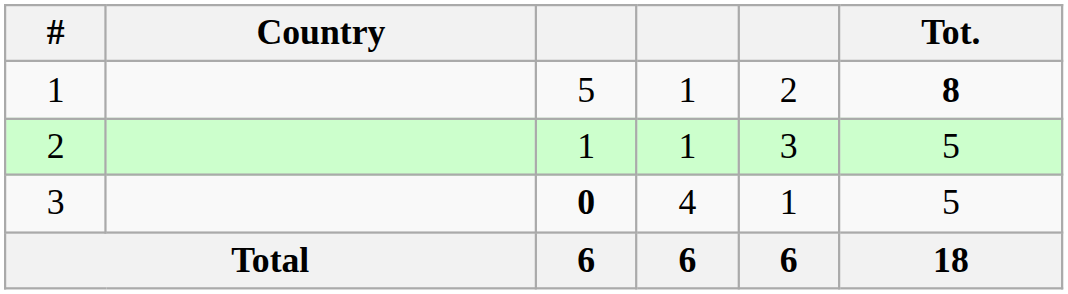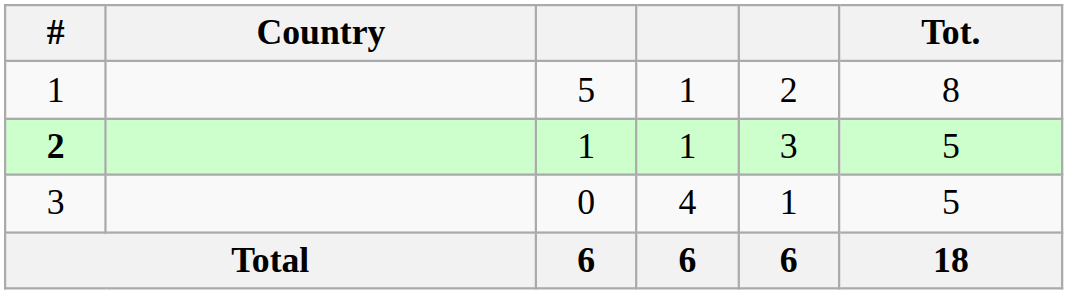(951, 89) bold -> (951, 89) normal
(56, 145) normal -> (56, 145) bold
(586, 202) bold -> (586, 202) normal
